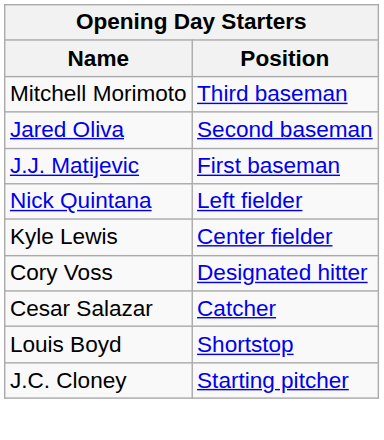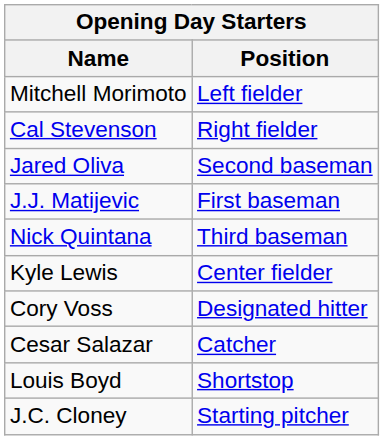(272, 93) Third baseman -> (250, 93) Left fielder
+ row: (83, 129)
(250, 201) Left fielder -> (272, 237) Third baseman
